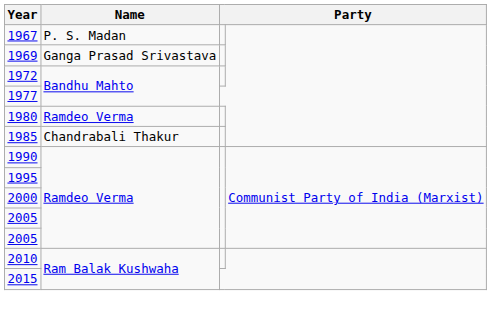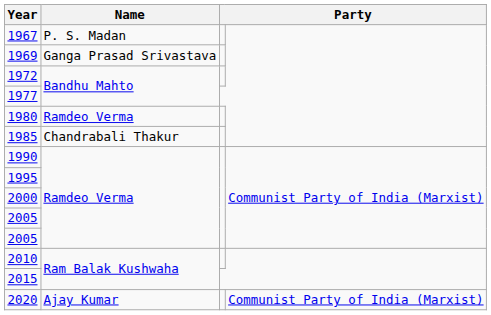+ row: (22, 299)
